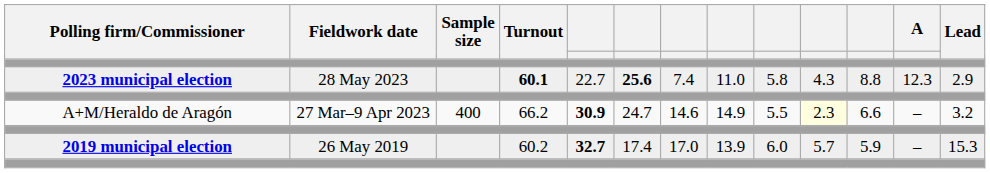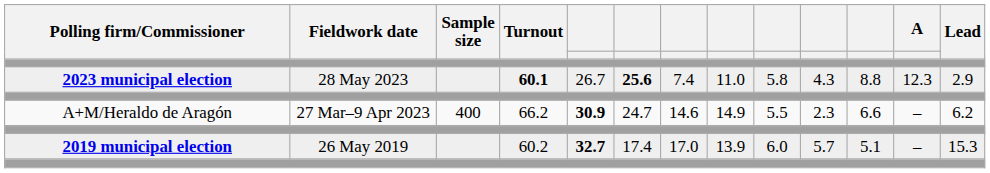(590, 79) 22.7 -> (590, 79) 26.7
(824, 113) lightyellow background -> (824, 113) no background
(963, 113) 3.2 -> (963, 113) 6.2
(870, 146) 5.9 -> (870, 146) 5.1
